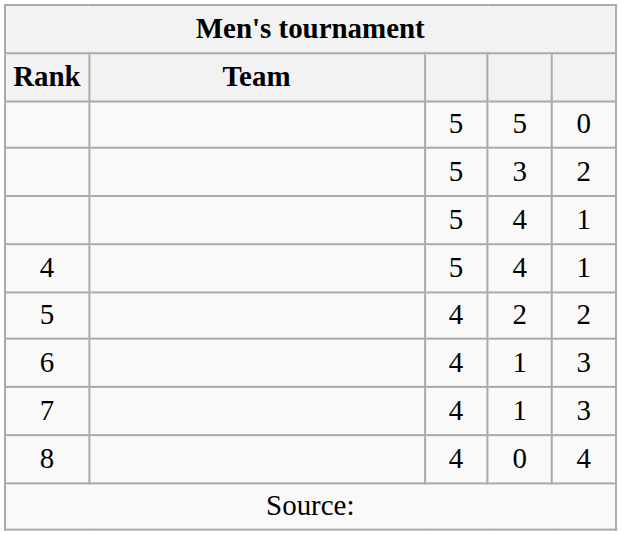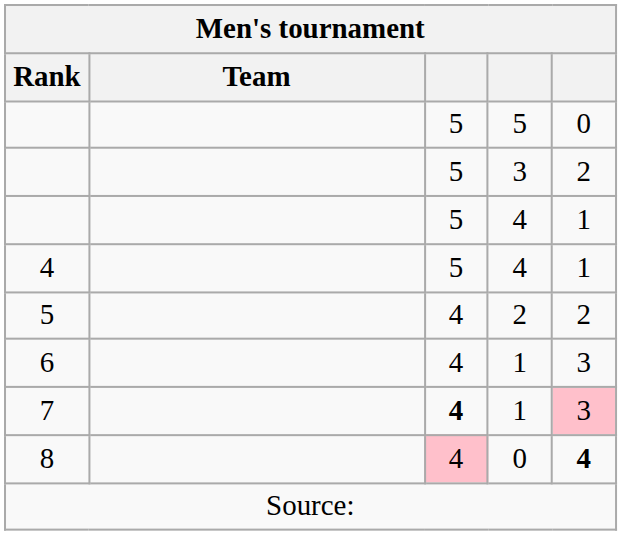(456, 410) normal -> (456, 410) bold
(584, 410) no background -> (584, 410) pink background
(456, 458) no background -> (456, 458) pink background
(584, 458) normal -> (584, 458) bold
